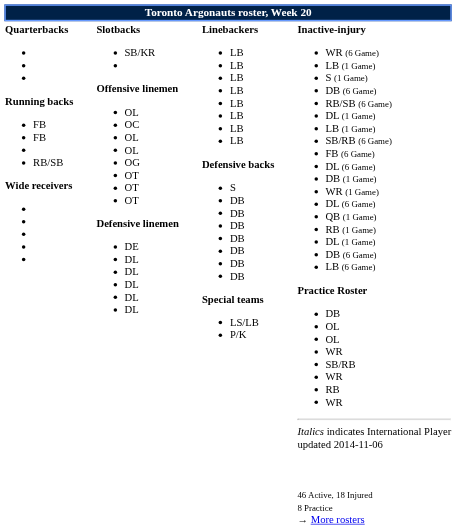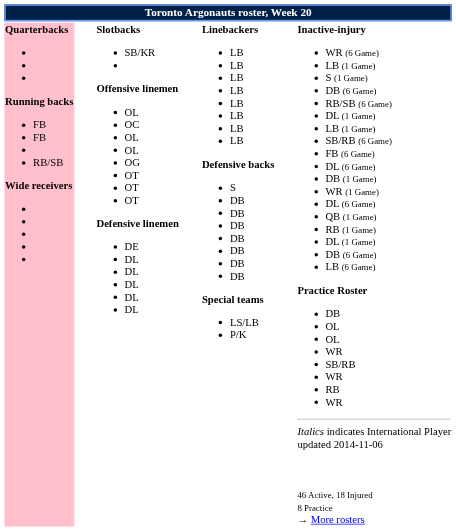(39, 144) no background -> (39, 144) pink background
